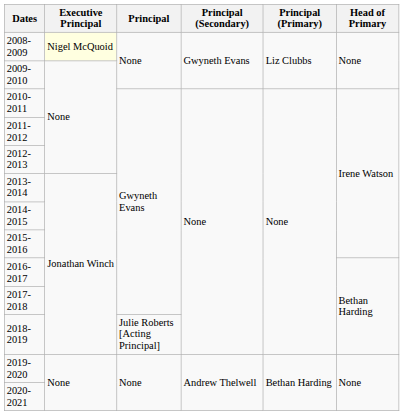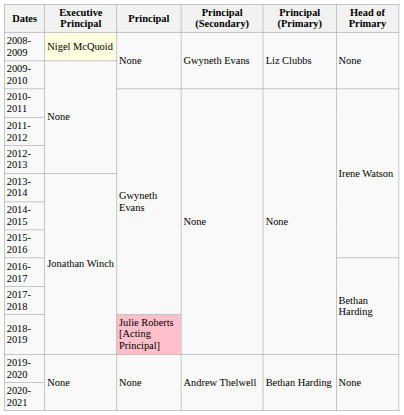(146, 334) no background -> (146, 334) pink background
